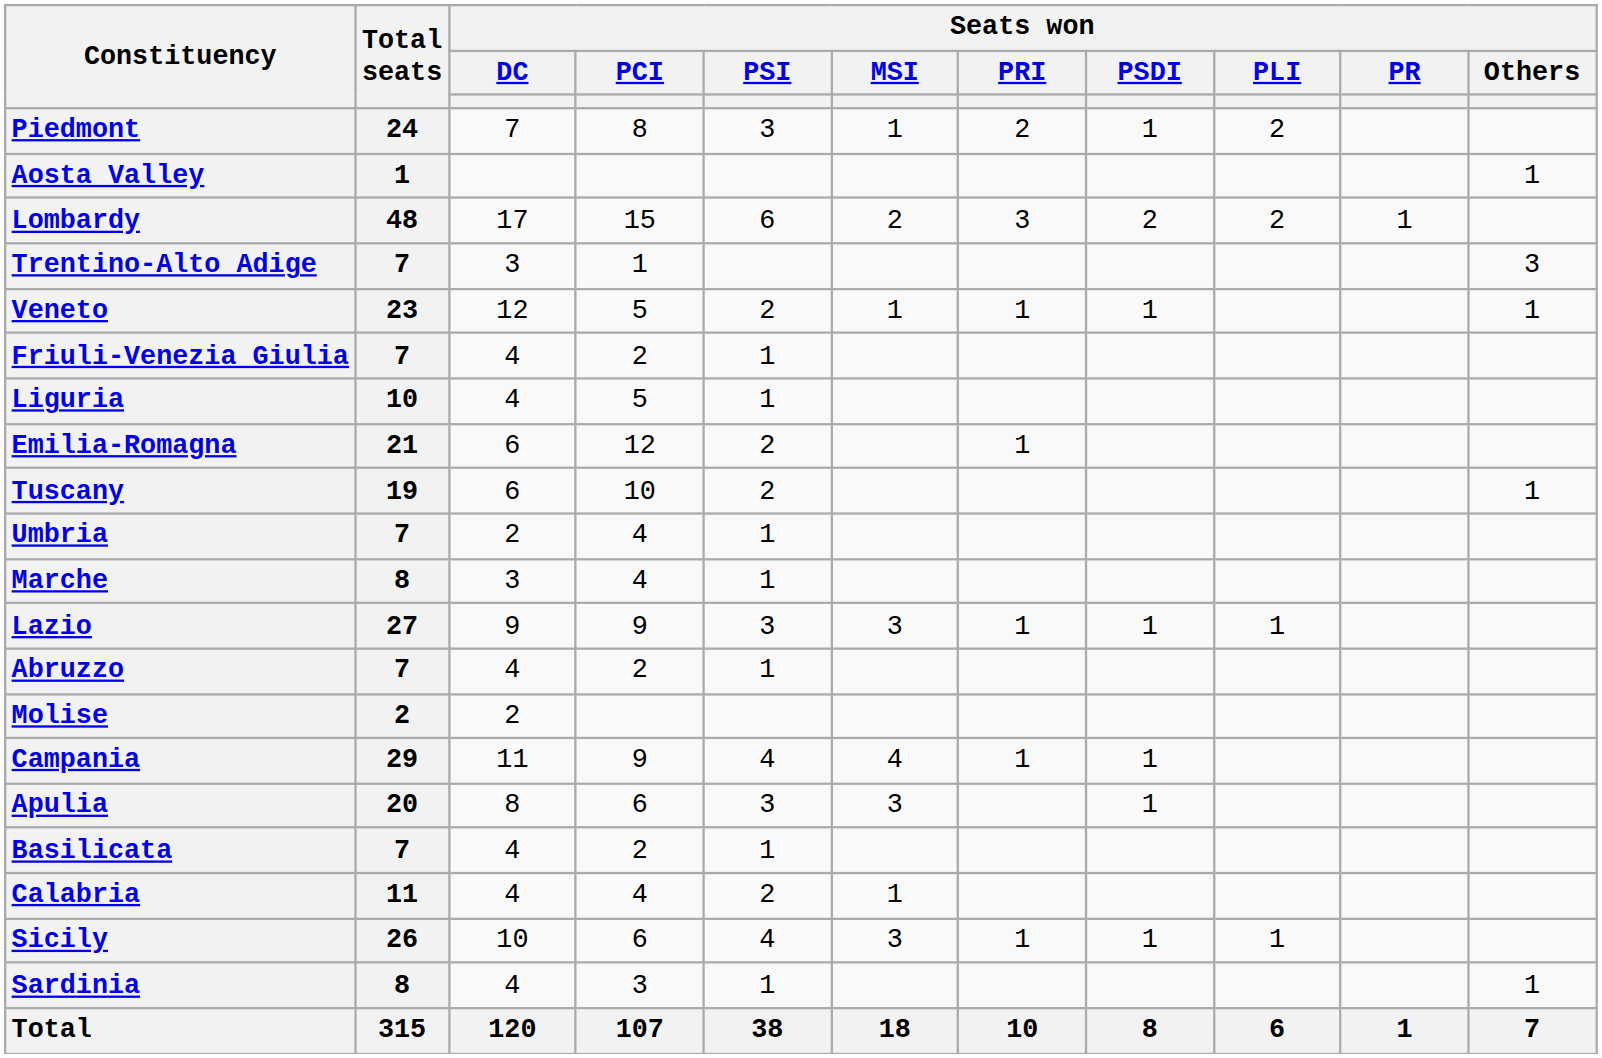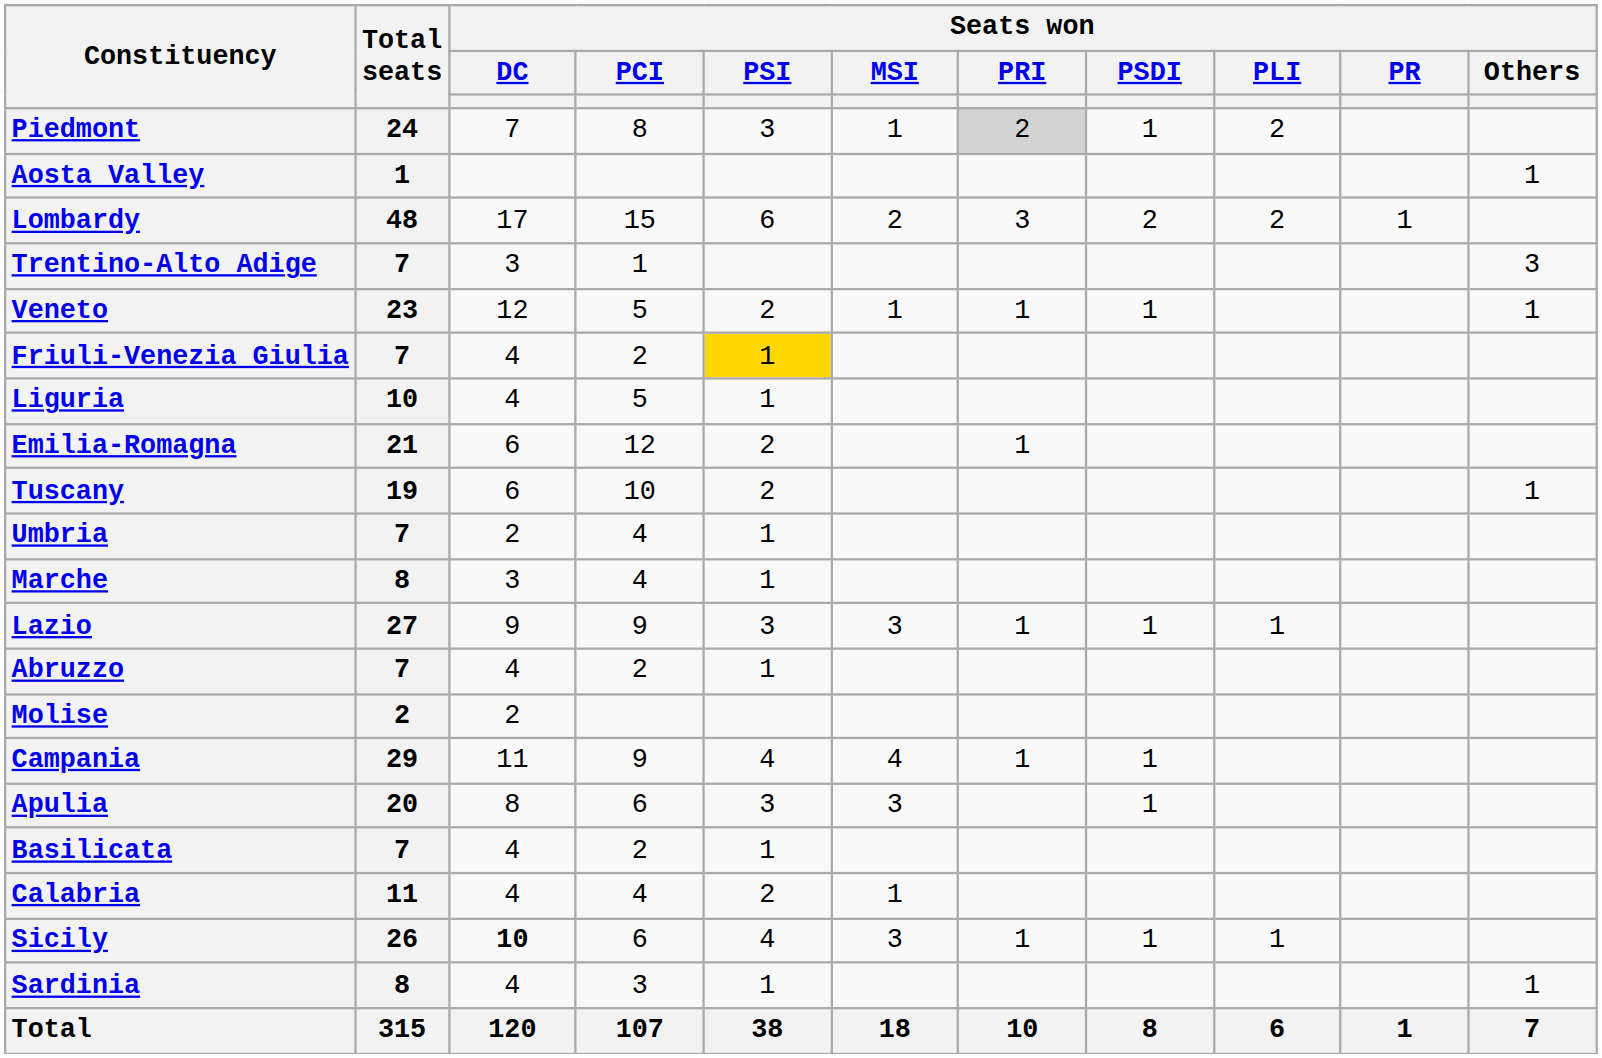(1022, 130) no background -> (1022, 130) lightgrey background
(767, 355) no background -> (767, 355) gold background
(512, 941) normal -> (512, 941) bold
